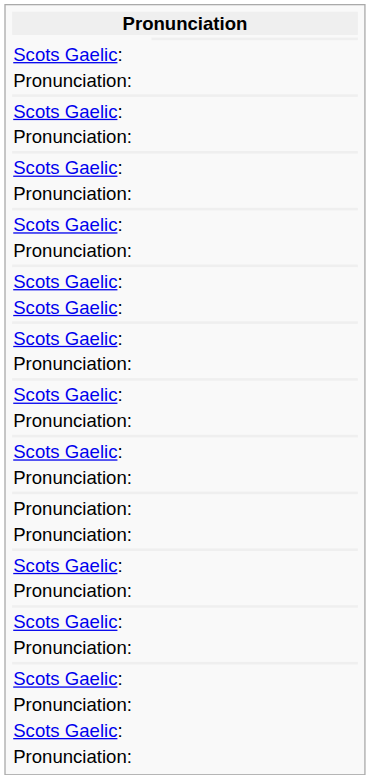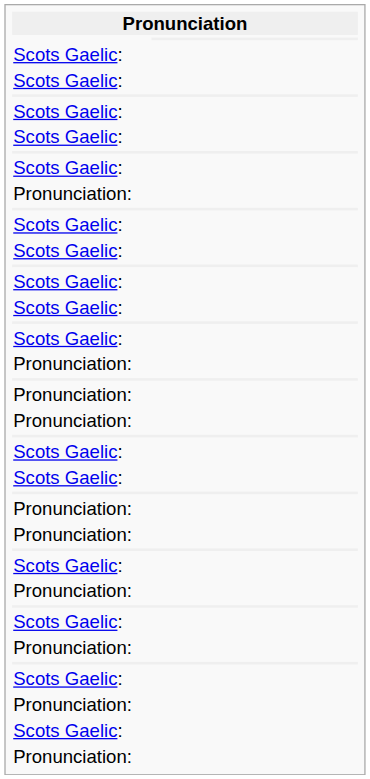(73, 80) Pronunciation: -> (68, 80) Scots Gaelic:
(73, 137) Pronunciation: -> (68, 137) Scots Gaelic:
(73, 250) Pronunciation: -> (68, 250) Scots Gaelic:
(68, 395) Scots Gaelic: -> (73, 395) Pronunciation:
(73, 477) Pronunciation: -> (68, 477) Scots Gaelic:
